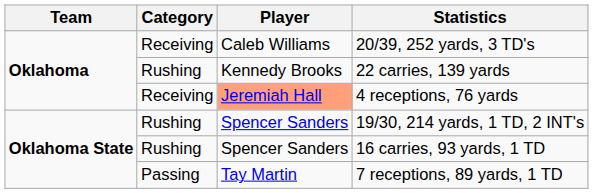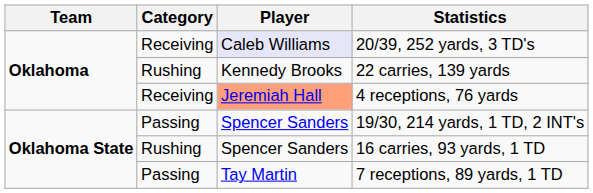(275, 44) no background -> (275, 44) lavender background
(171, 122) Rushing -> (170, 122) Passing
